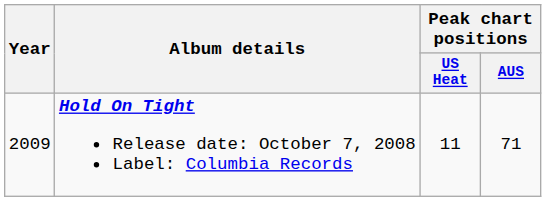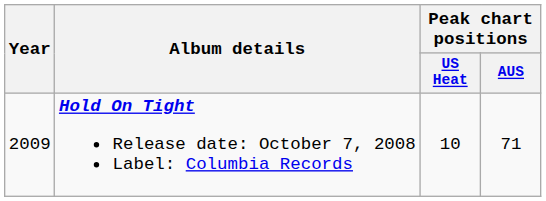(450, 144) 11 -> (450, 144) 10
